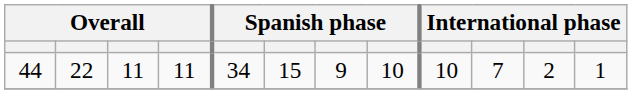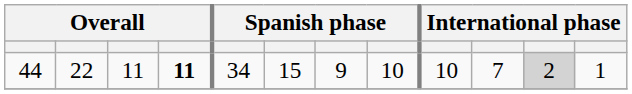(184, 70) normal -> (184, 70) bold
(549, 70) no background -> (549, 70) lightgrey background
